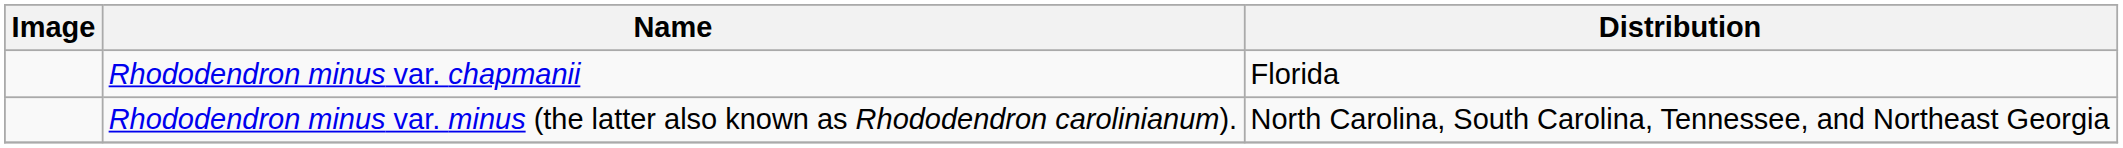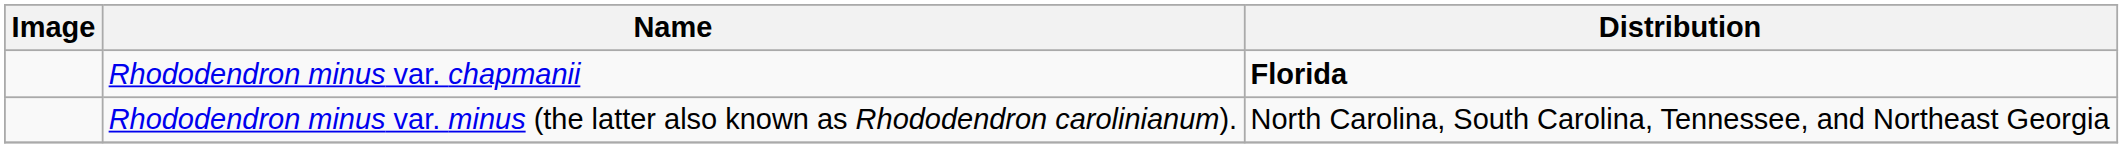(1295, 73) normal -> (1299, 73) bold
